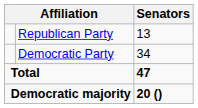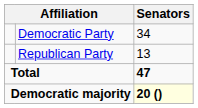rows swapped: (66, 53) <-> (66, 34)
(149, 93) no background -> (149, 93) lightyellow background
